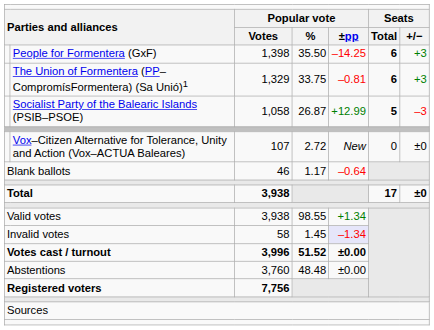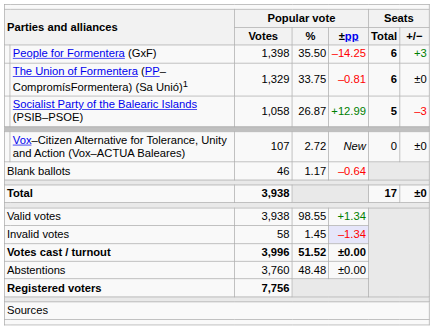(420, 79) +3 -> (420, 79) ±0
